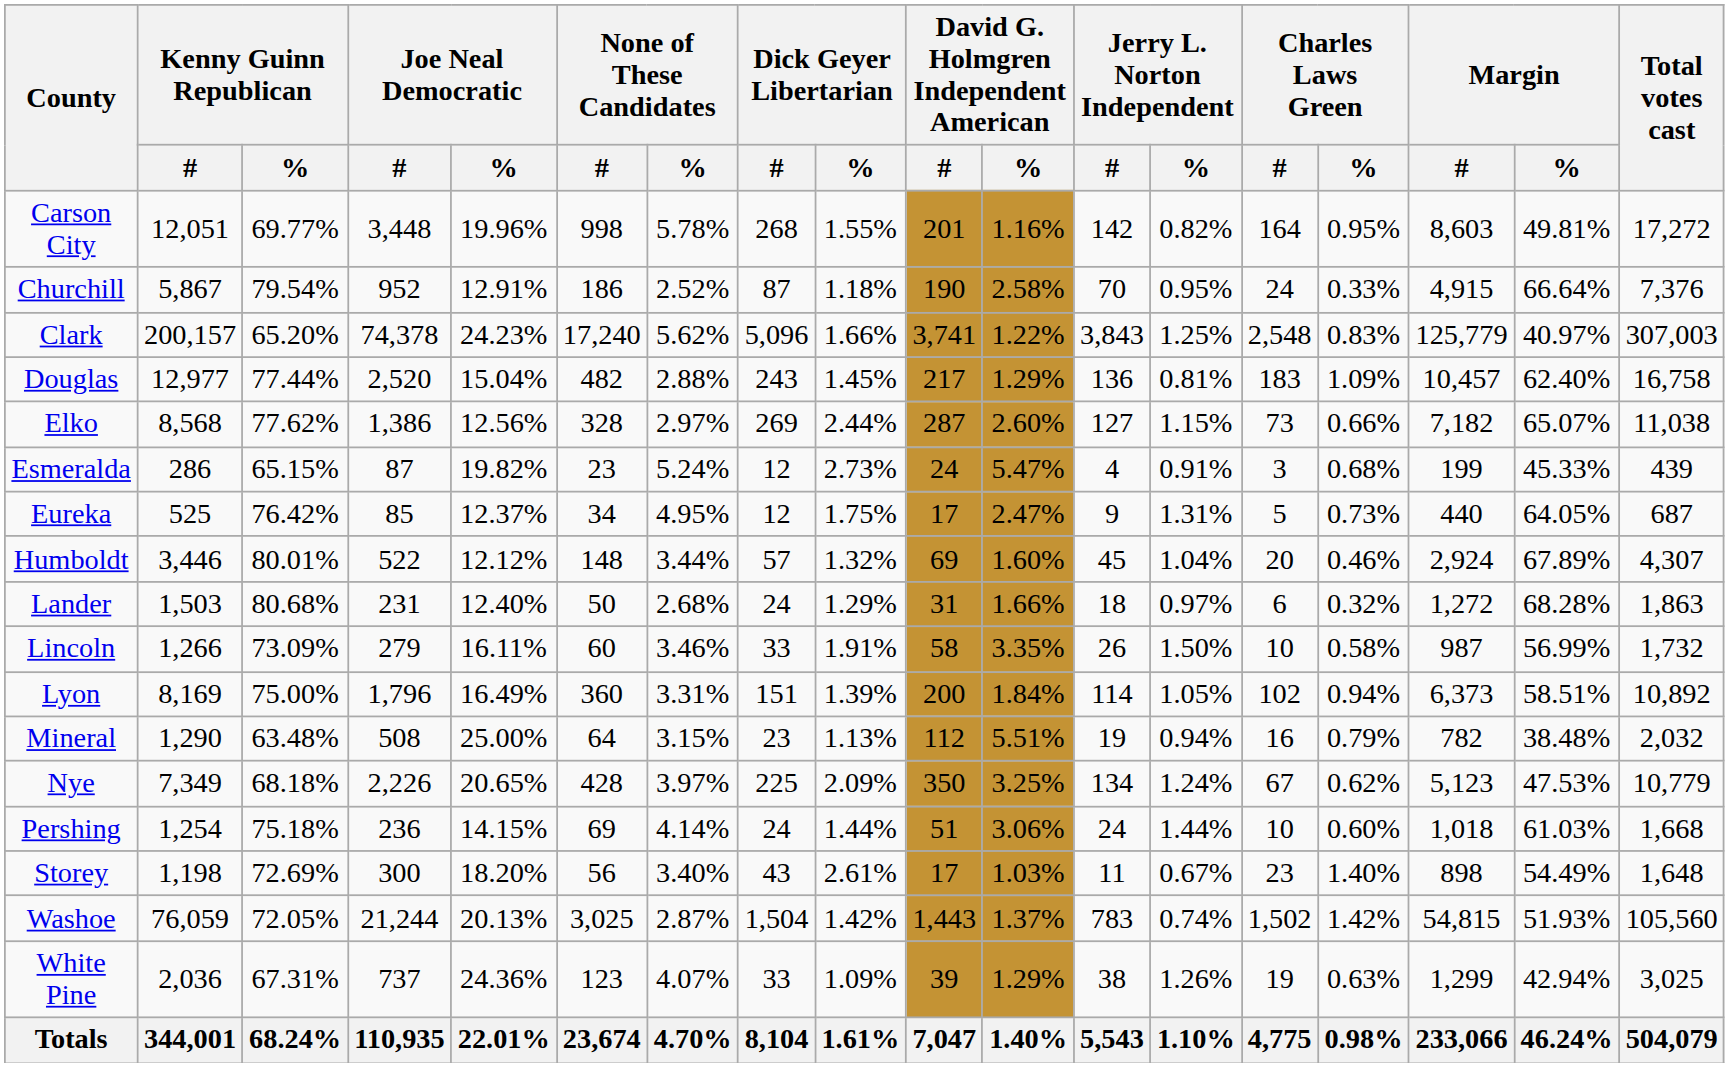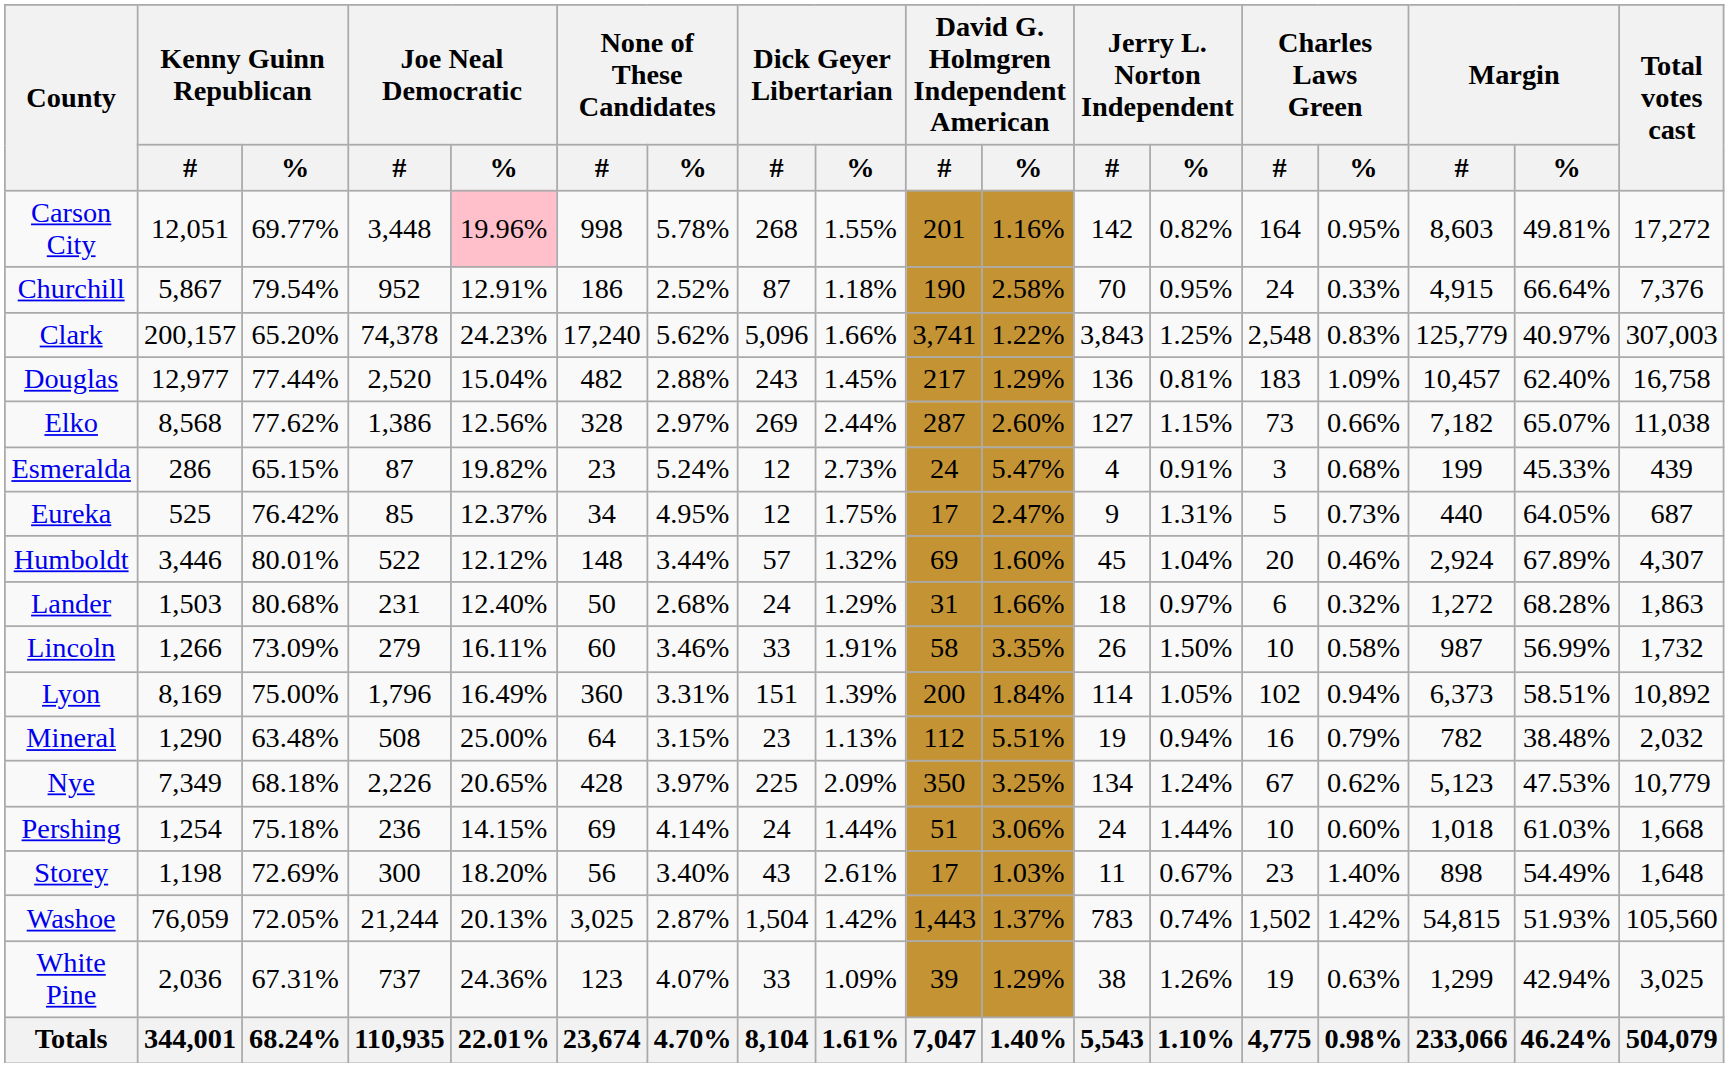(504, 228) no background -> (504, 228) pink background
